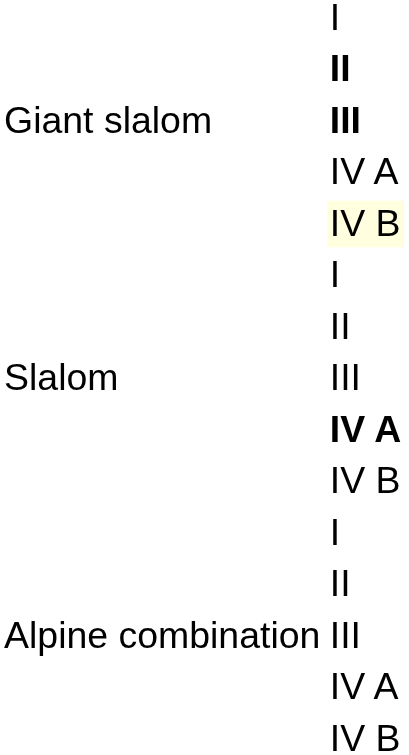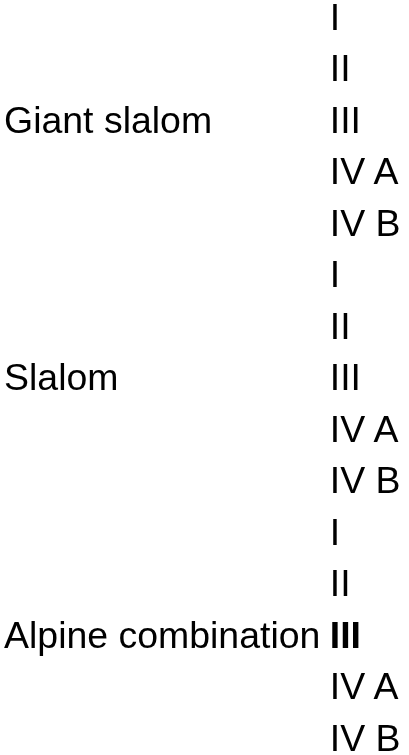(340, 68) bold -> (340, 68) normal
(345, 120) bold -> (345, 120) normal
(365, 223) lightyellow background -> (365, 223) no background
(365, 429) bold -> (364, 429) normal
(345, 635) normal -> (345, 635) bold
